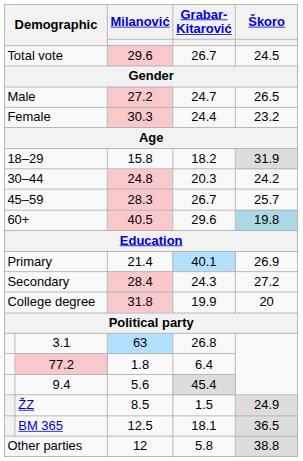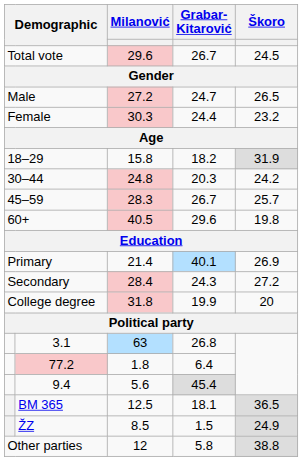(267, 220) lightblue background -> (267, 220) no background
rows swapped: (26, 405) <-> (41, 425)
